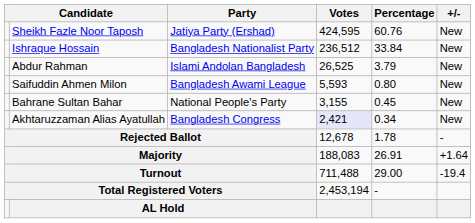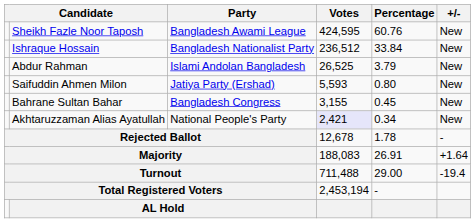(222, 31) Jatiya Party (Ershad) -> (238, 31) Bangladesh Awami League
(238, 84) Bangladesh Awami League -> (222, 84) Jatiya Party (Ershad)
(228, 102) National People's Party -> (225, 102) Bangladesh Congress
(225, 119) Bangladesh Congress -> (228, 119) National People's Party
